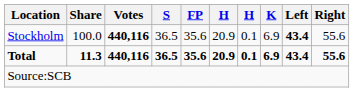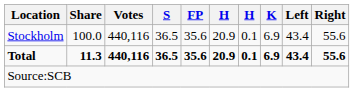(128, 35) bold -> (128, 35) normal
(297, 35) bold -> (297, 35) normal
